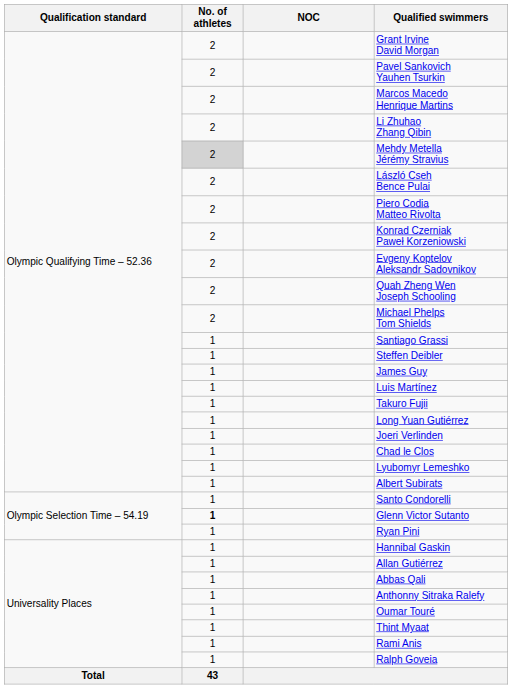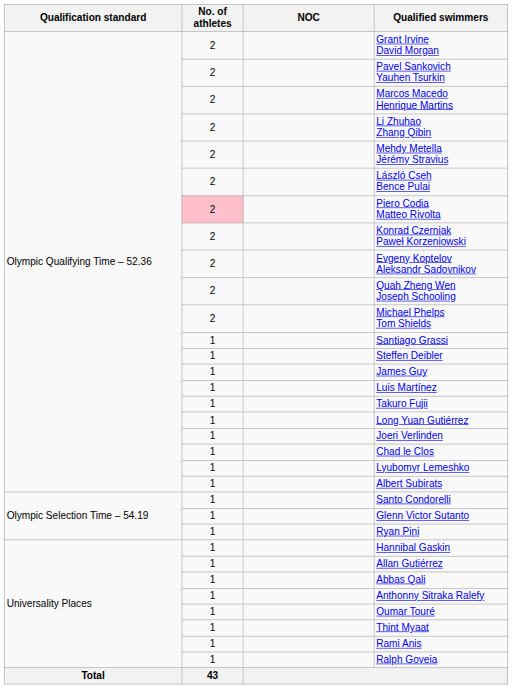(213, 154) lightgrey background -> (213, 154) no background
(213, 209) no background -> (213, 209) pink background
(213, 516) bold -> (213, 516) normal
